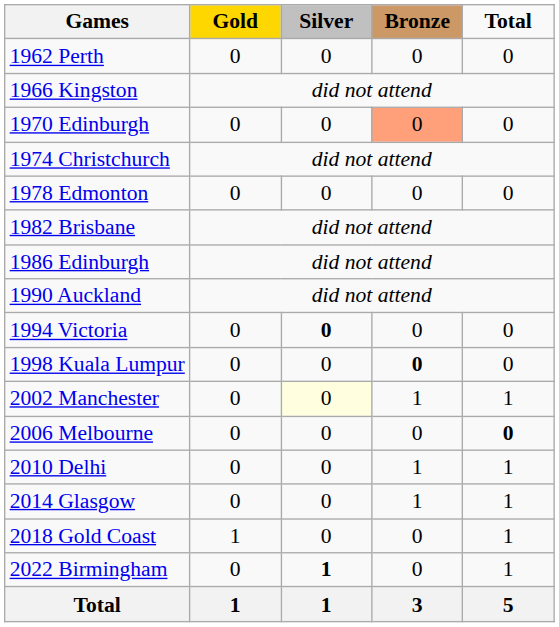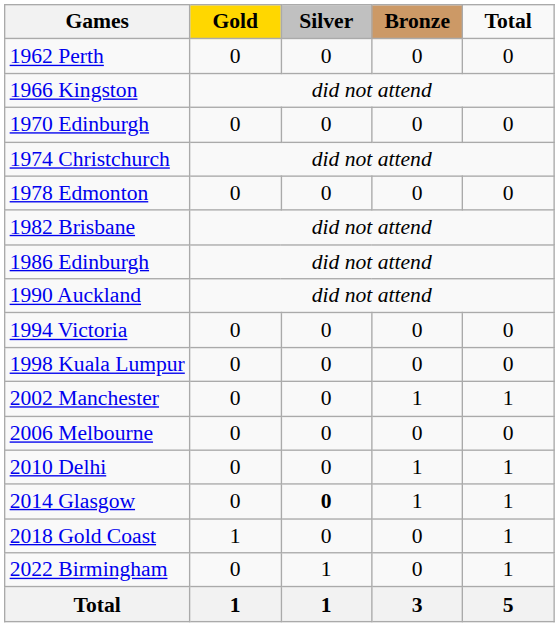(417, 124) lightsalmon background -> (417, 124) no background
(326, 329) bold -> (326, 329) normal
(417, 364) bold -> (417, 364) normal
(326, 398) lightyellow background -> (326, 398) no background
(508, 432) bold -> (508, 432) normal
(326, 501) normal -> (326, 501) bold
(326, 569) bold -> (326, 569) normal
